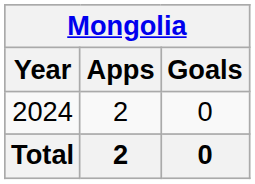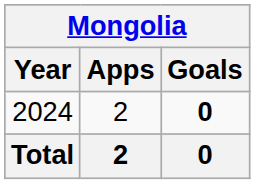(205, 112) normal -> (205, 112) bold
